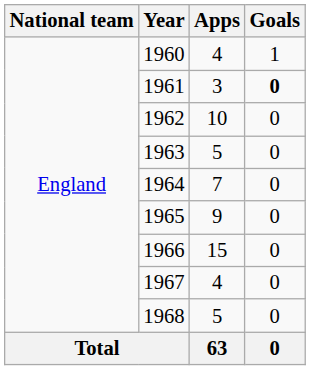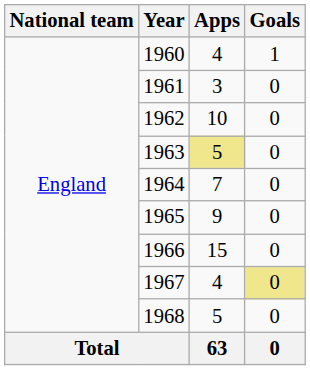(275, 86) bold -> (275, 86) normal
(217, 151) no background -> (217, 151) khaki background
(275, 282) no background -> (275, 282) khaki background
